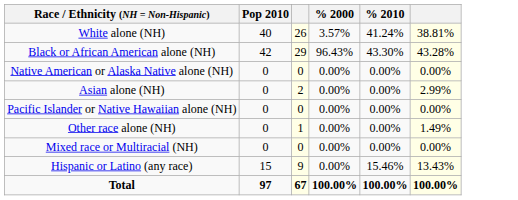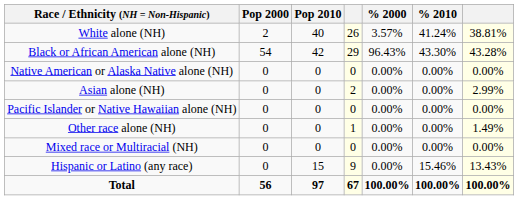+ column: (265, 14)
